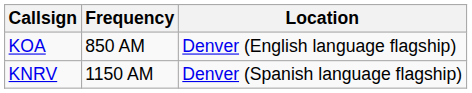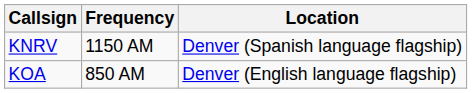rows swapped: (27, 46) <-> (33, 74)
